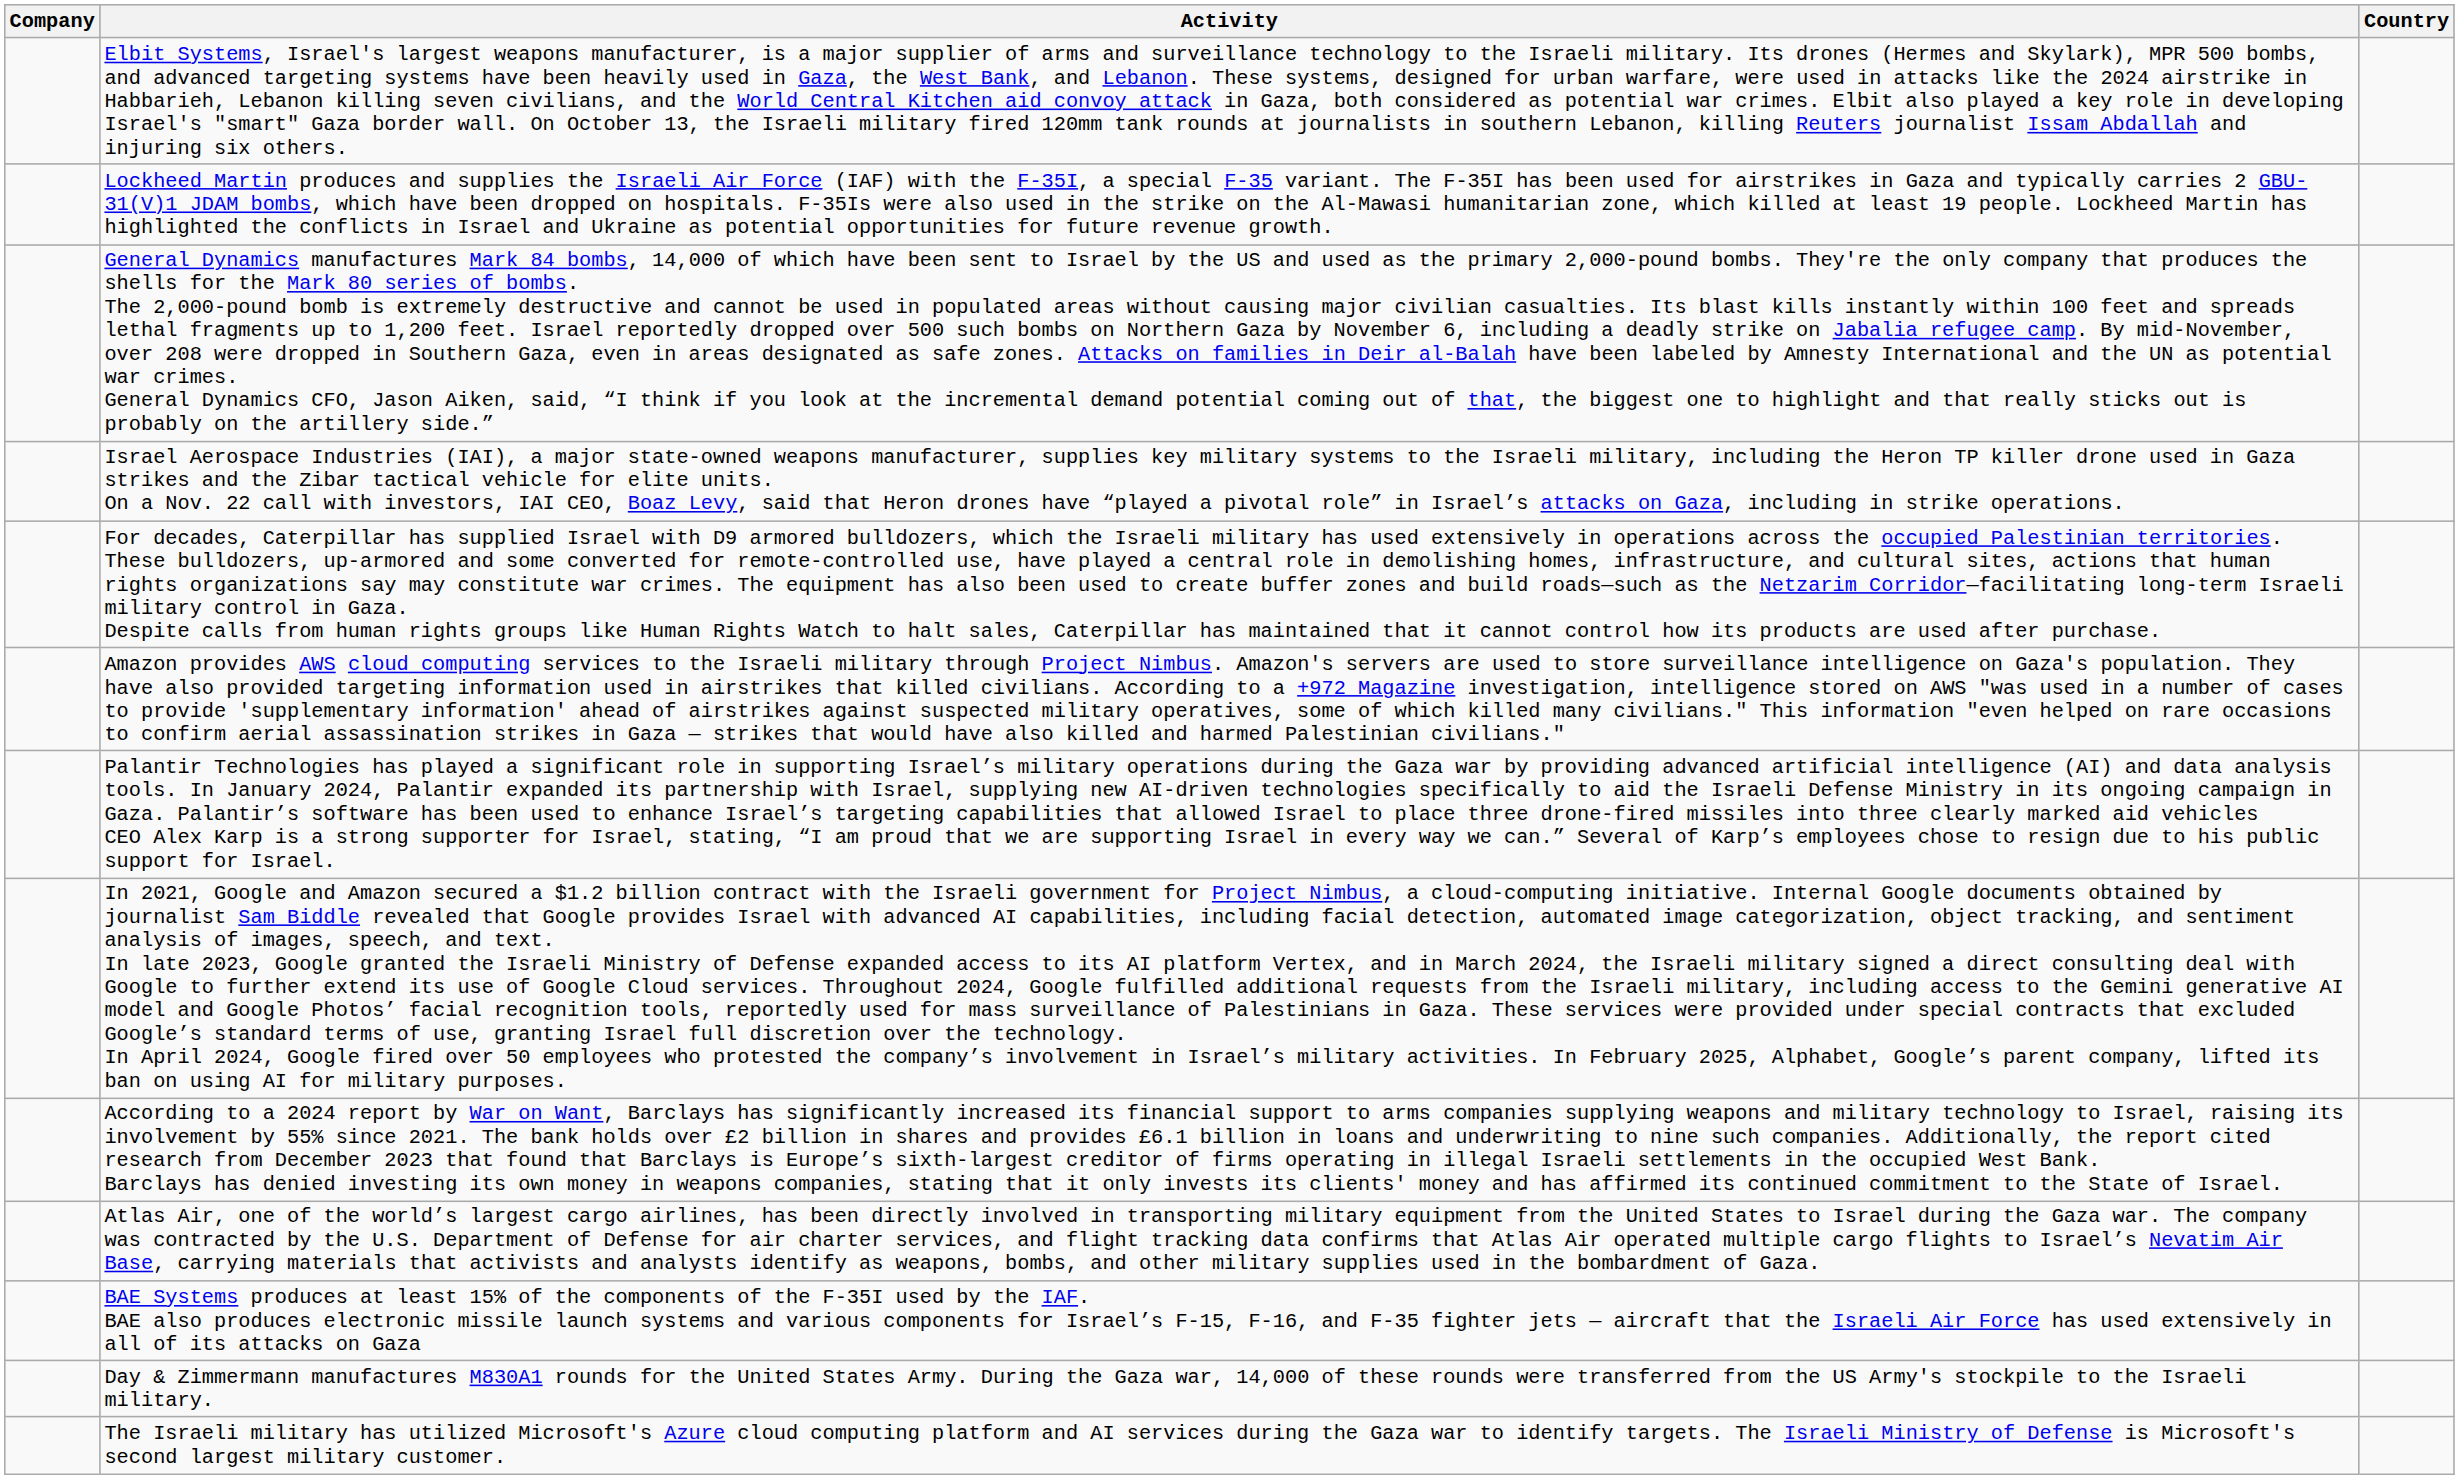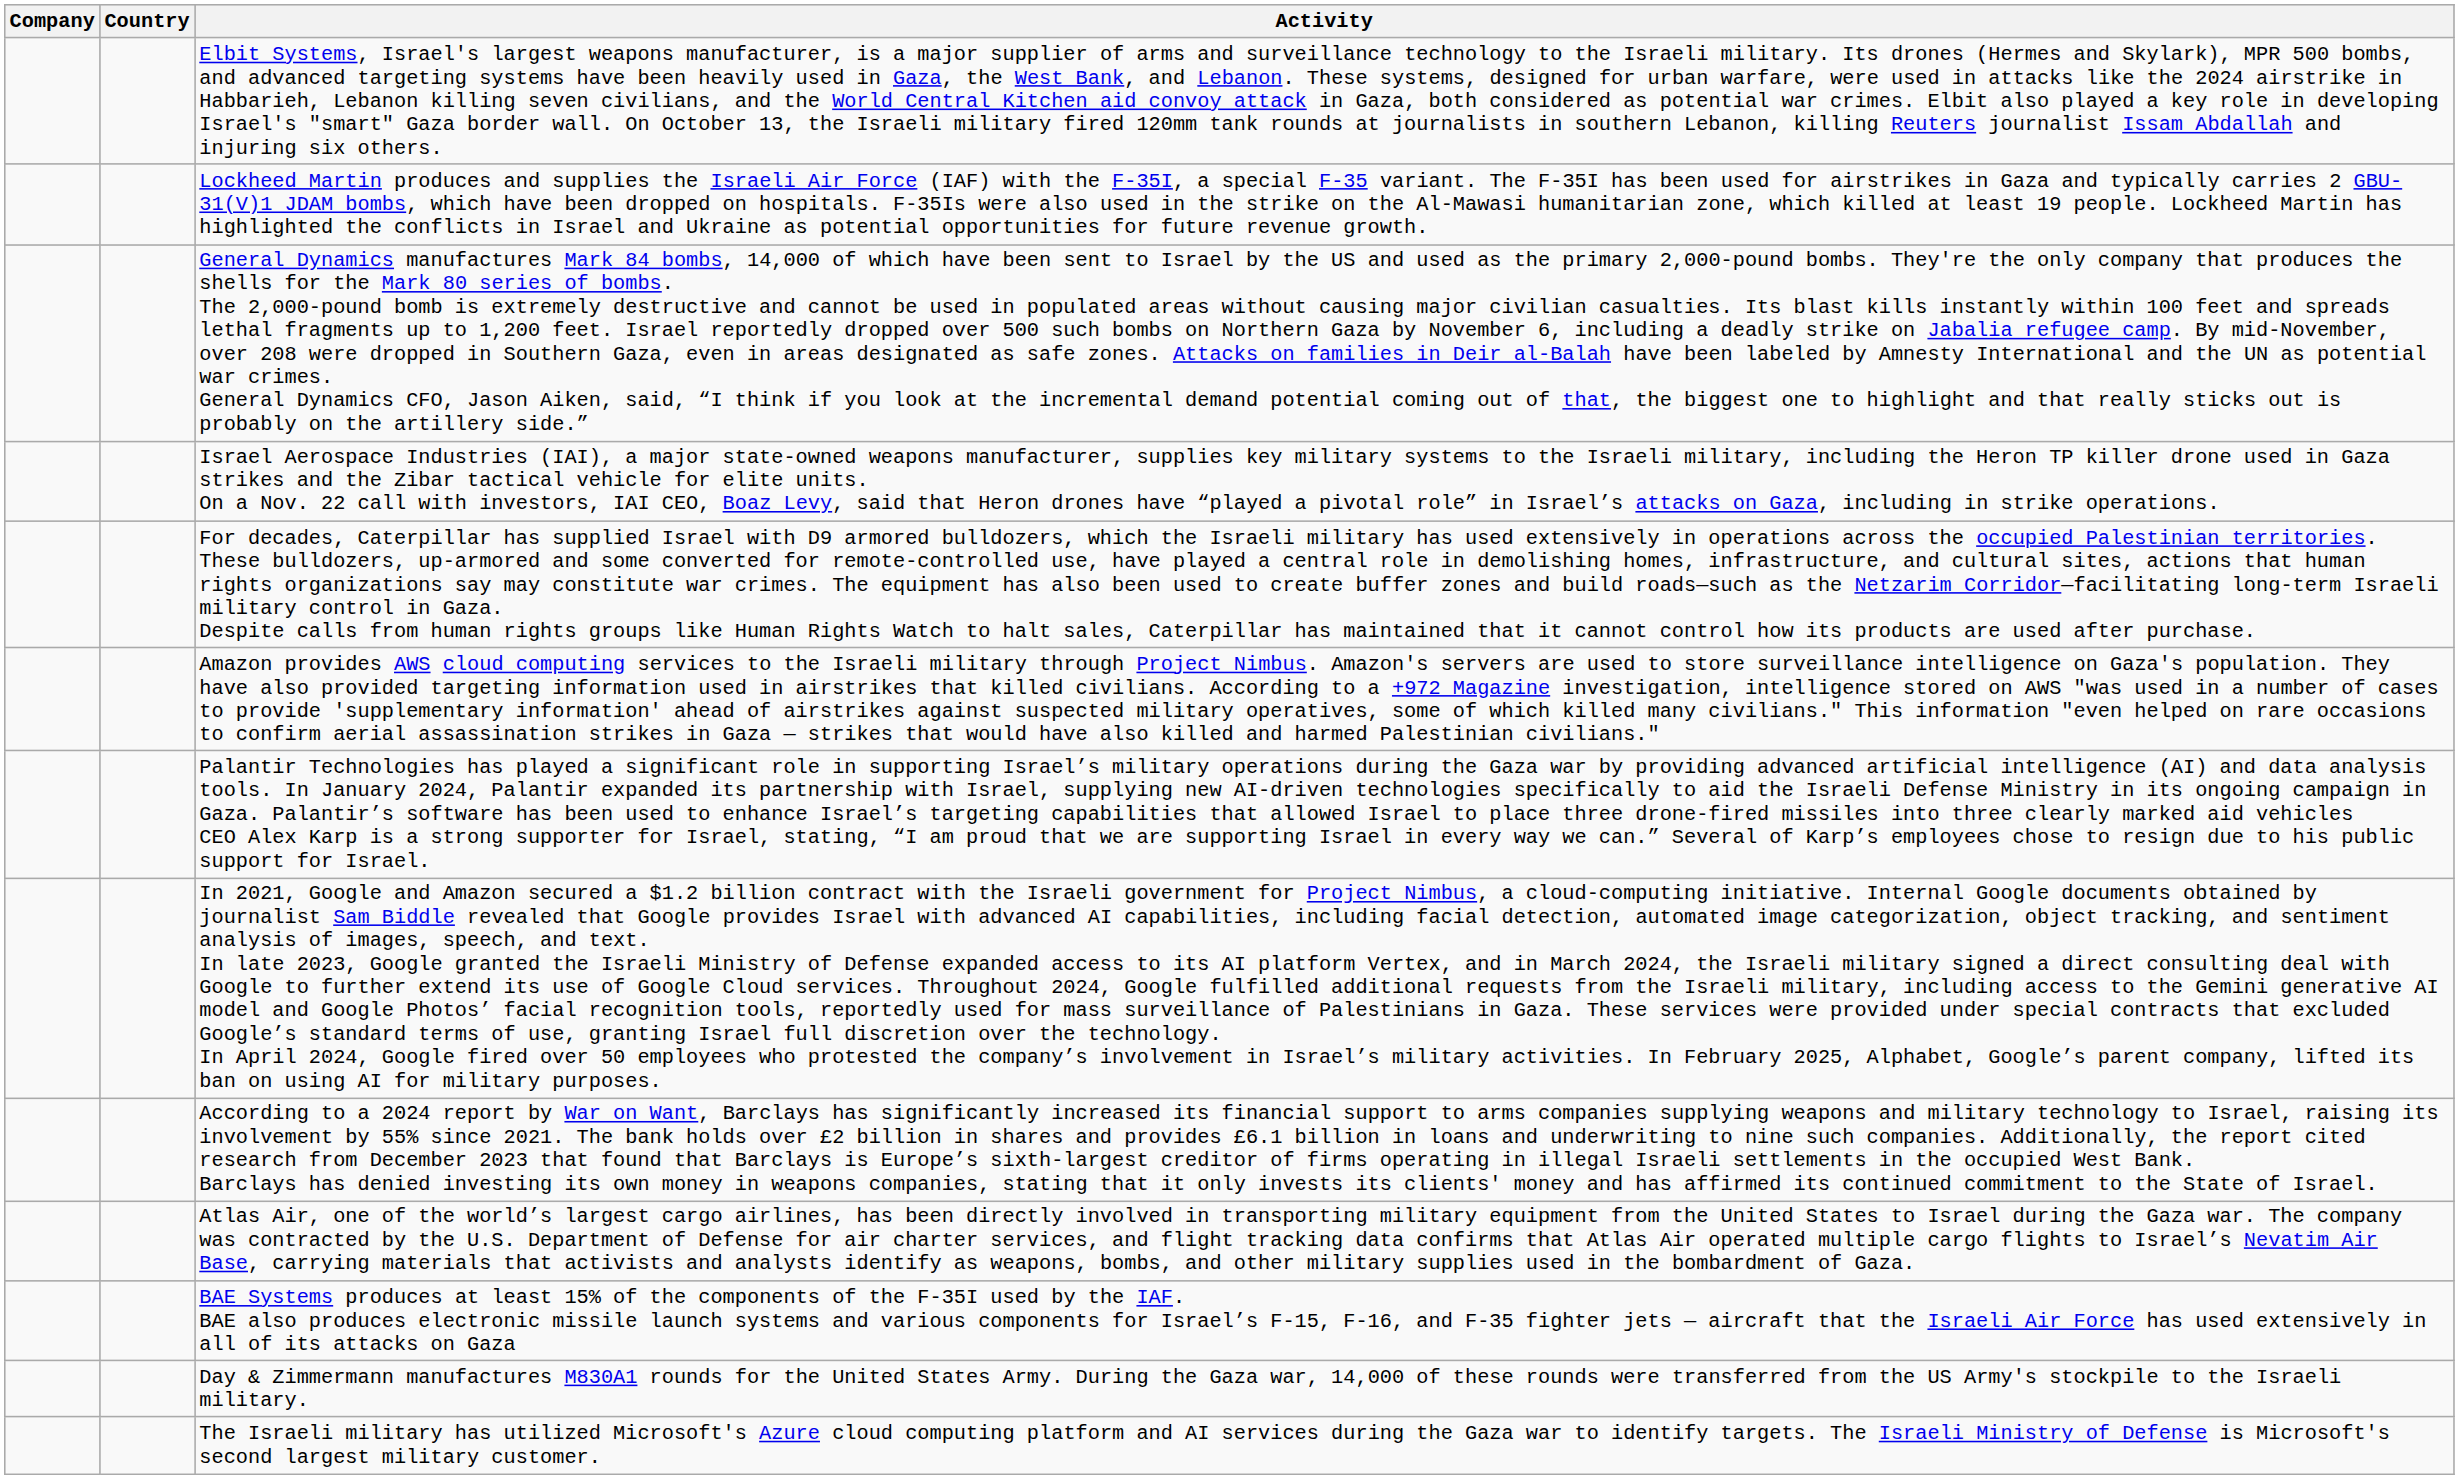columns swapped: (2407, 21) <-> (1229, 21)
